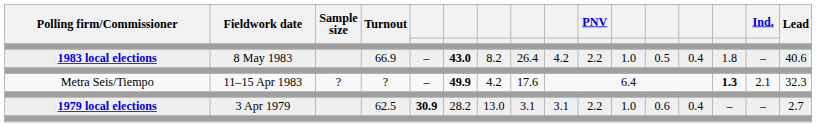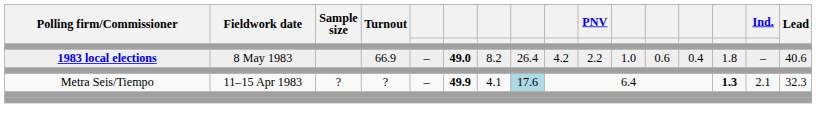(460, 58) 43.0 -> (460, 58) 49.0
(662, 58) 0.5 -> (662, 58) 0.6
(494, 82) 4.2 -> (494, 82) 4.1
(528, 82) no background -> (528, 82) lightblue background
- row: (107, 107)
